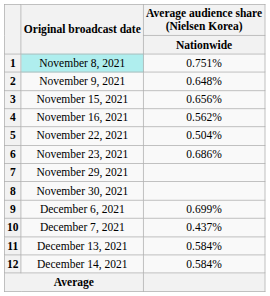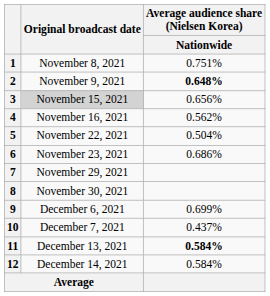(82, 63) paleturquoise background -> (82, 63) no background
(204, 81) normal -> (204, 81) bold
(82, 99) no background -> (82, 99) lightgrey background
(204, 245) normal -> (204, 245) bold
